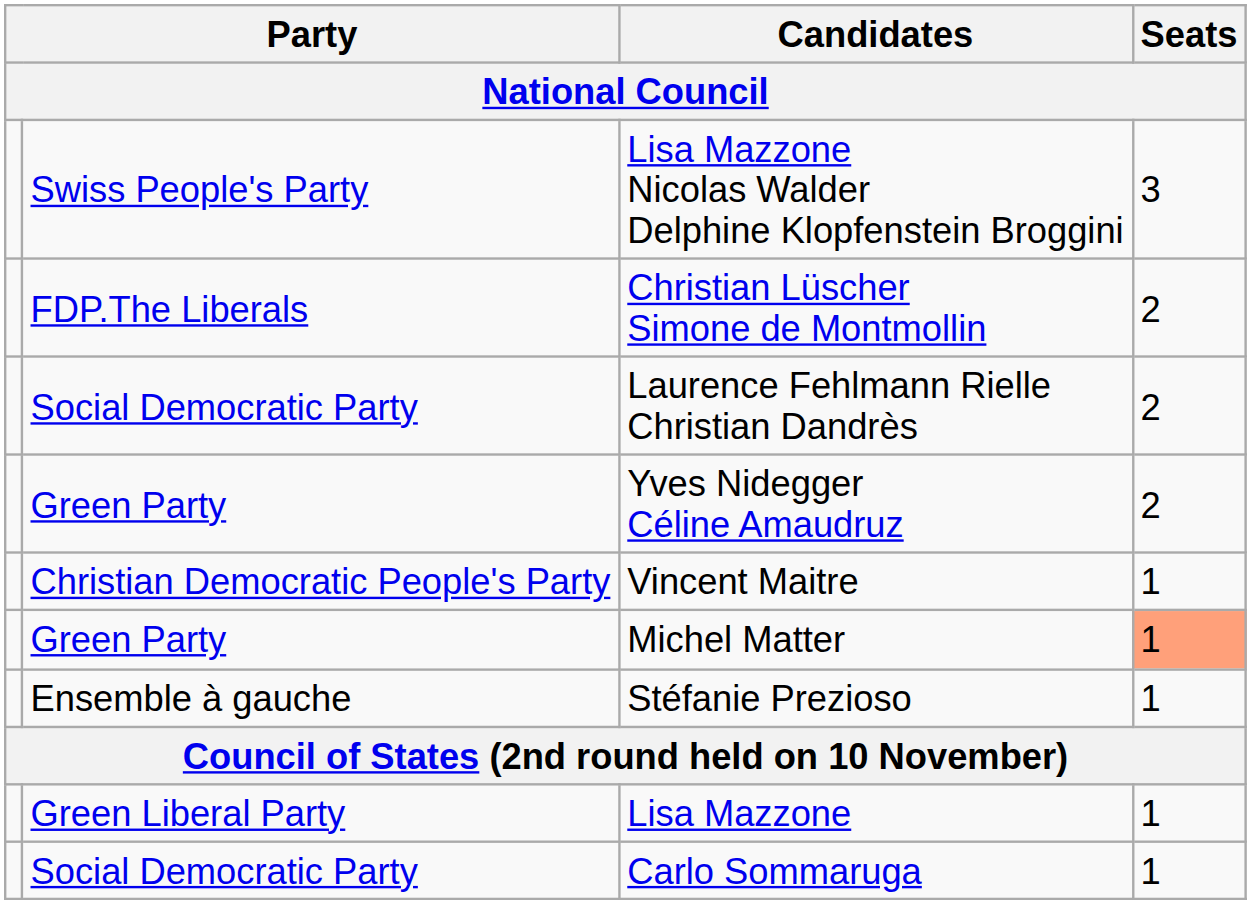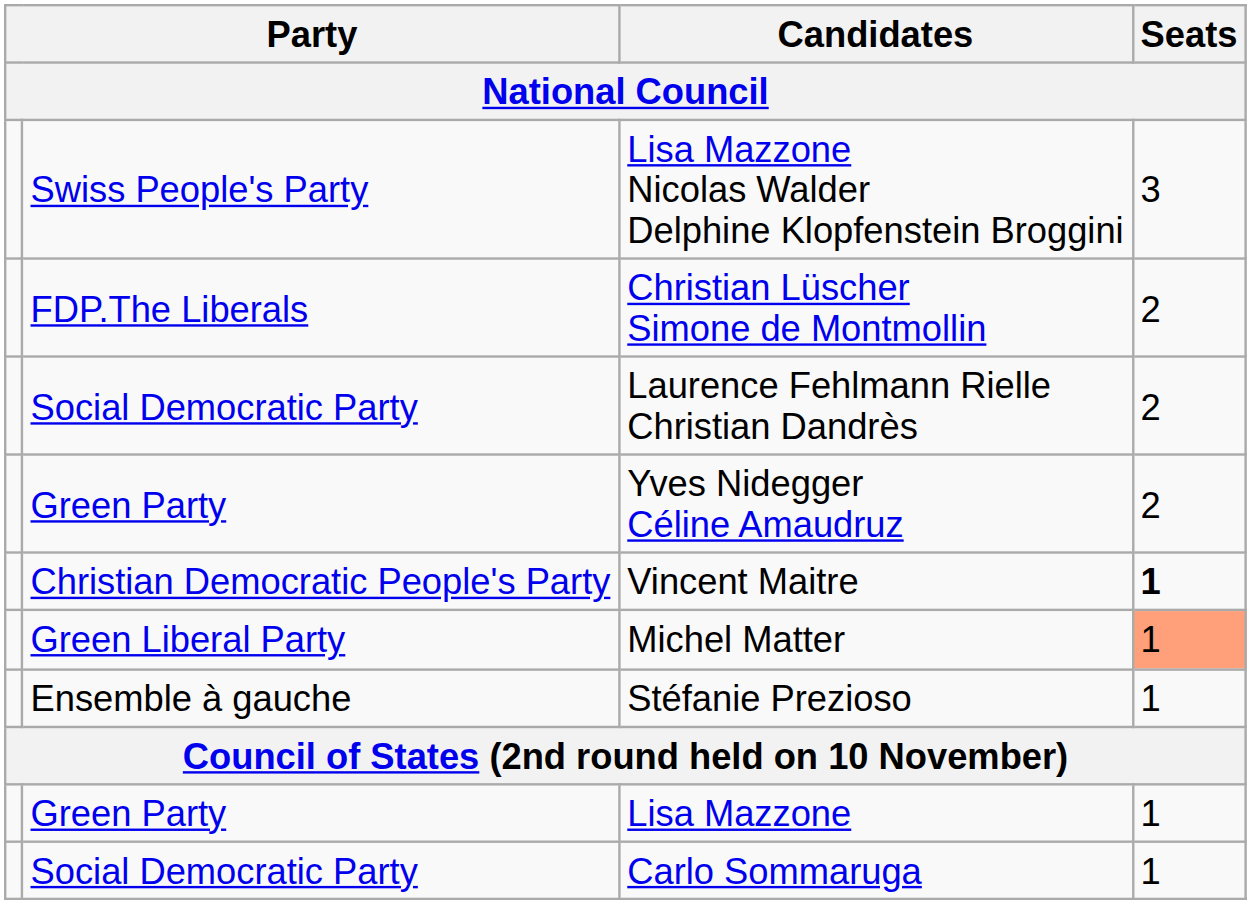(1151, 582) normal -> (1151, 582) bold
(128, 640) Green Party -> (188, 640) Green Liberal Party
(188, 812) Green Liberal Party -> (128, 812) Green Party
